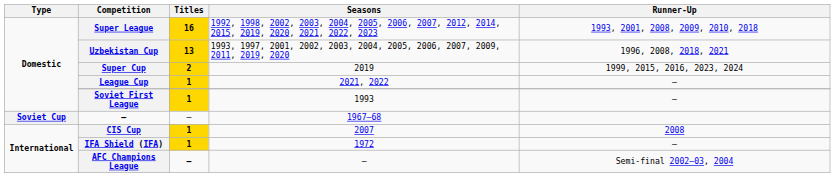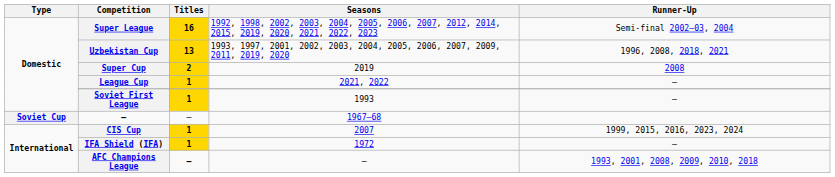(675, 29) 1993, 2001, 2008, 2009, 2010, 2018 -> (675, 29) Semi-final 2002–03, 2004
(675, 69) 1999, 2015, 2016, 2023, 2024 -> (675, 69) 2008
(675, 131) 2008 -> (675, 131) 1999, 2015, 2016, 2023, 2024
(675, 162) Semi-final 2002–03, 2004 -> (675, 162) 1993, 2001, 2008, 2009, 2010, 2018
